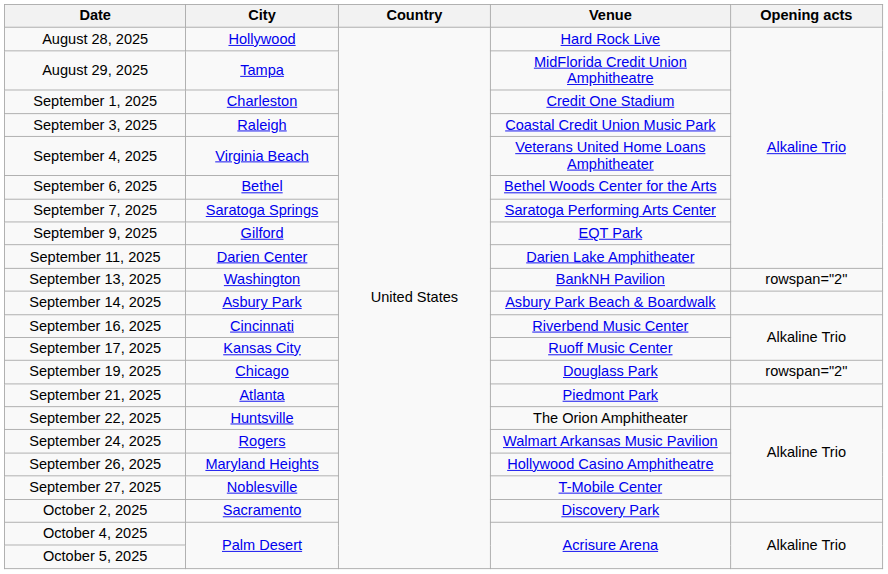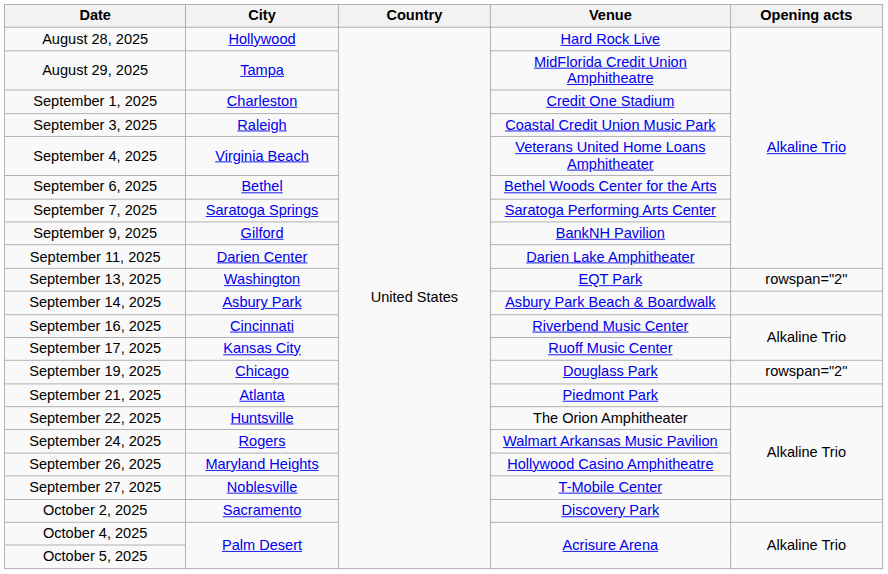(610, 233) EQT Park -> (610, 233) BankNH Pavilion
(610, 279) BankNH Pavilion -> (610, 279) EQT Park
